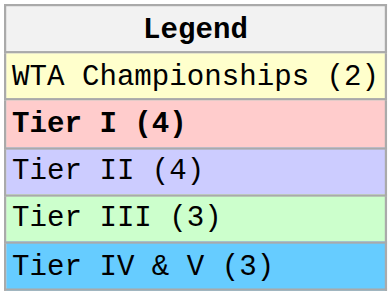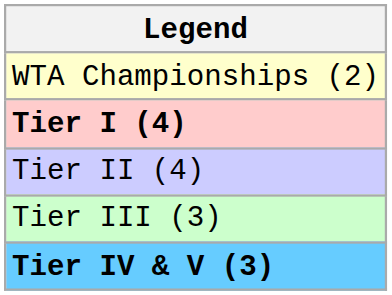(143, 266) normal -> (143, 266) bold
